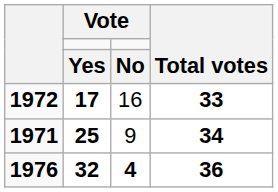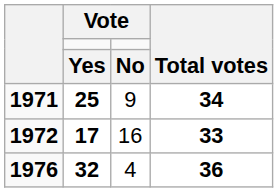rows swapped: (34, 135) <-> (34, 100)
(130, 169) bold -> (130, 169) normal
